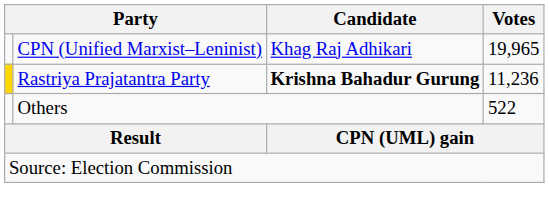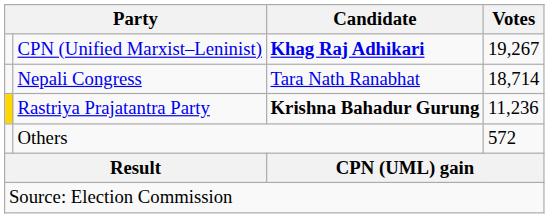(341, 49) normal -> (348, 49) bold
(514, 49) 19,965 -> (514, 49) 19,267
+ row: (80, 78)
(502, 108) 522 -> (502, 138) 572
